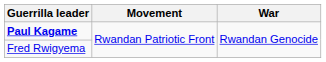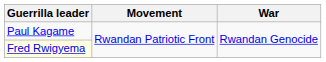(42, 31) bold -> (41, 31) normal
(46, 48) no background -> (46, 48) lightyellow background
